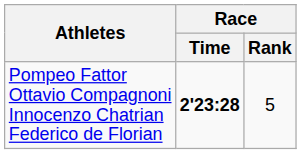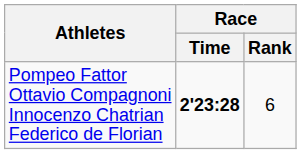(270, 105) 5 -> (270, 105) 6
